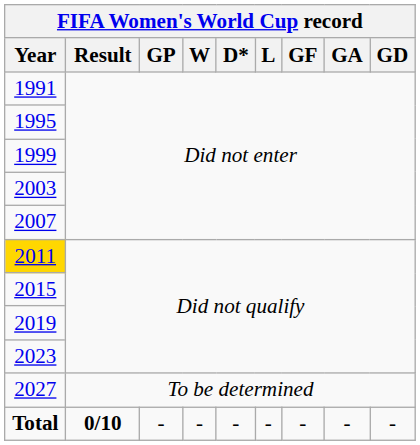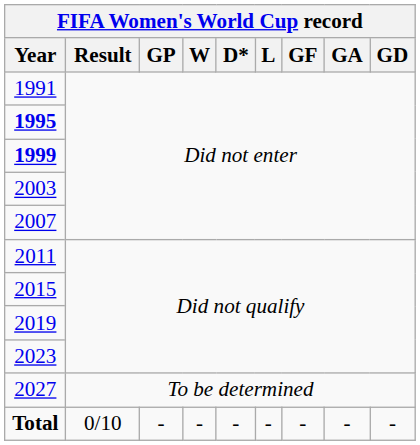(35, 121) normal -> (35, 121) bold
(35, 155) normal -> (35, 155) bold
(35, 255) gold background -> (35, 255) no background
(103, 423) bold -> (103, 423) normal
